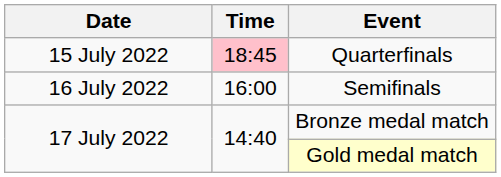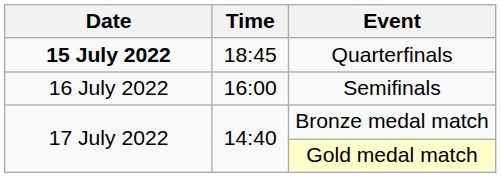(109, 54) normal -> (109, 54) bold
(250, 54) pink background -> (250, 54) no background
